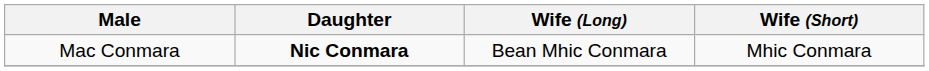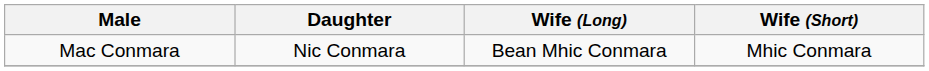(349, 50) bold -> (349, 50) normal
